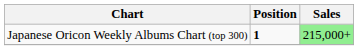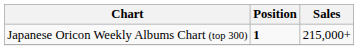(327, 34) lightgreen background -> (327, 34) no background
